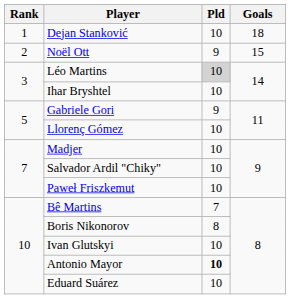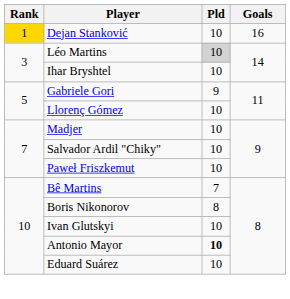(24, 33) no background -> (24, 33) gold background
(258, 33) 18 -> (258, 33) 16
- row: (68, 52)
